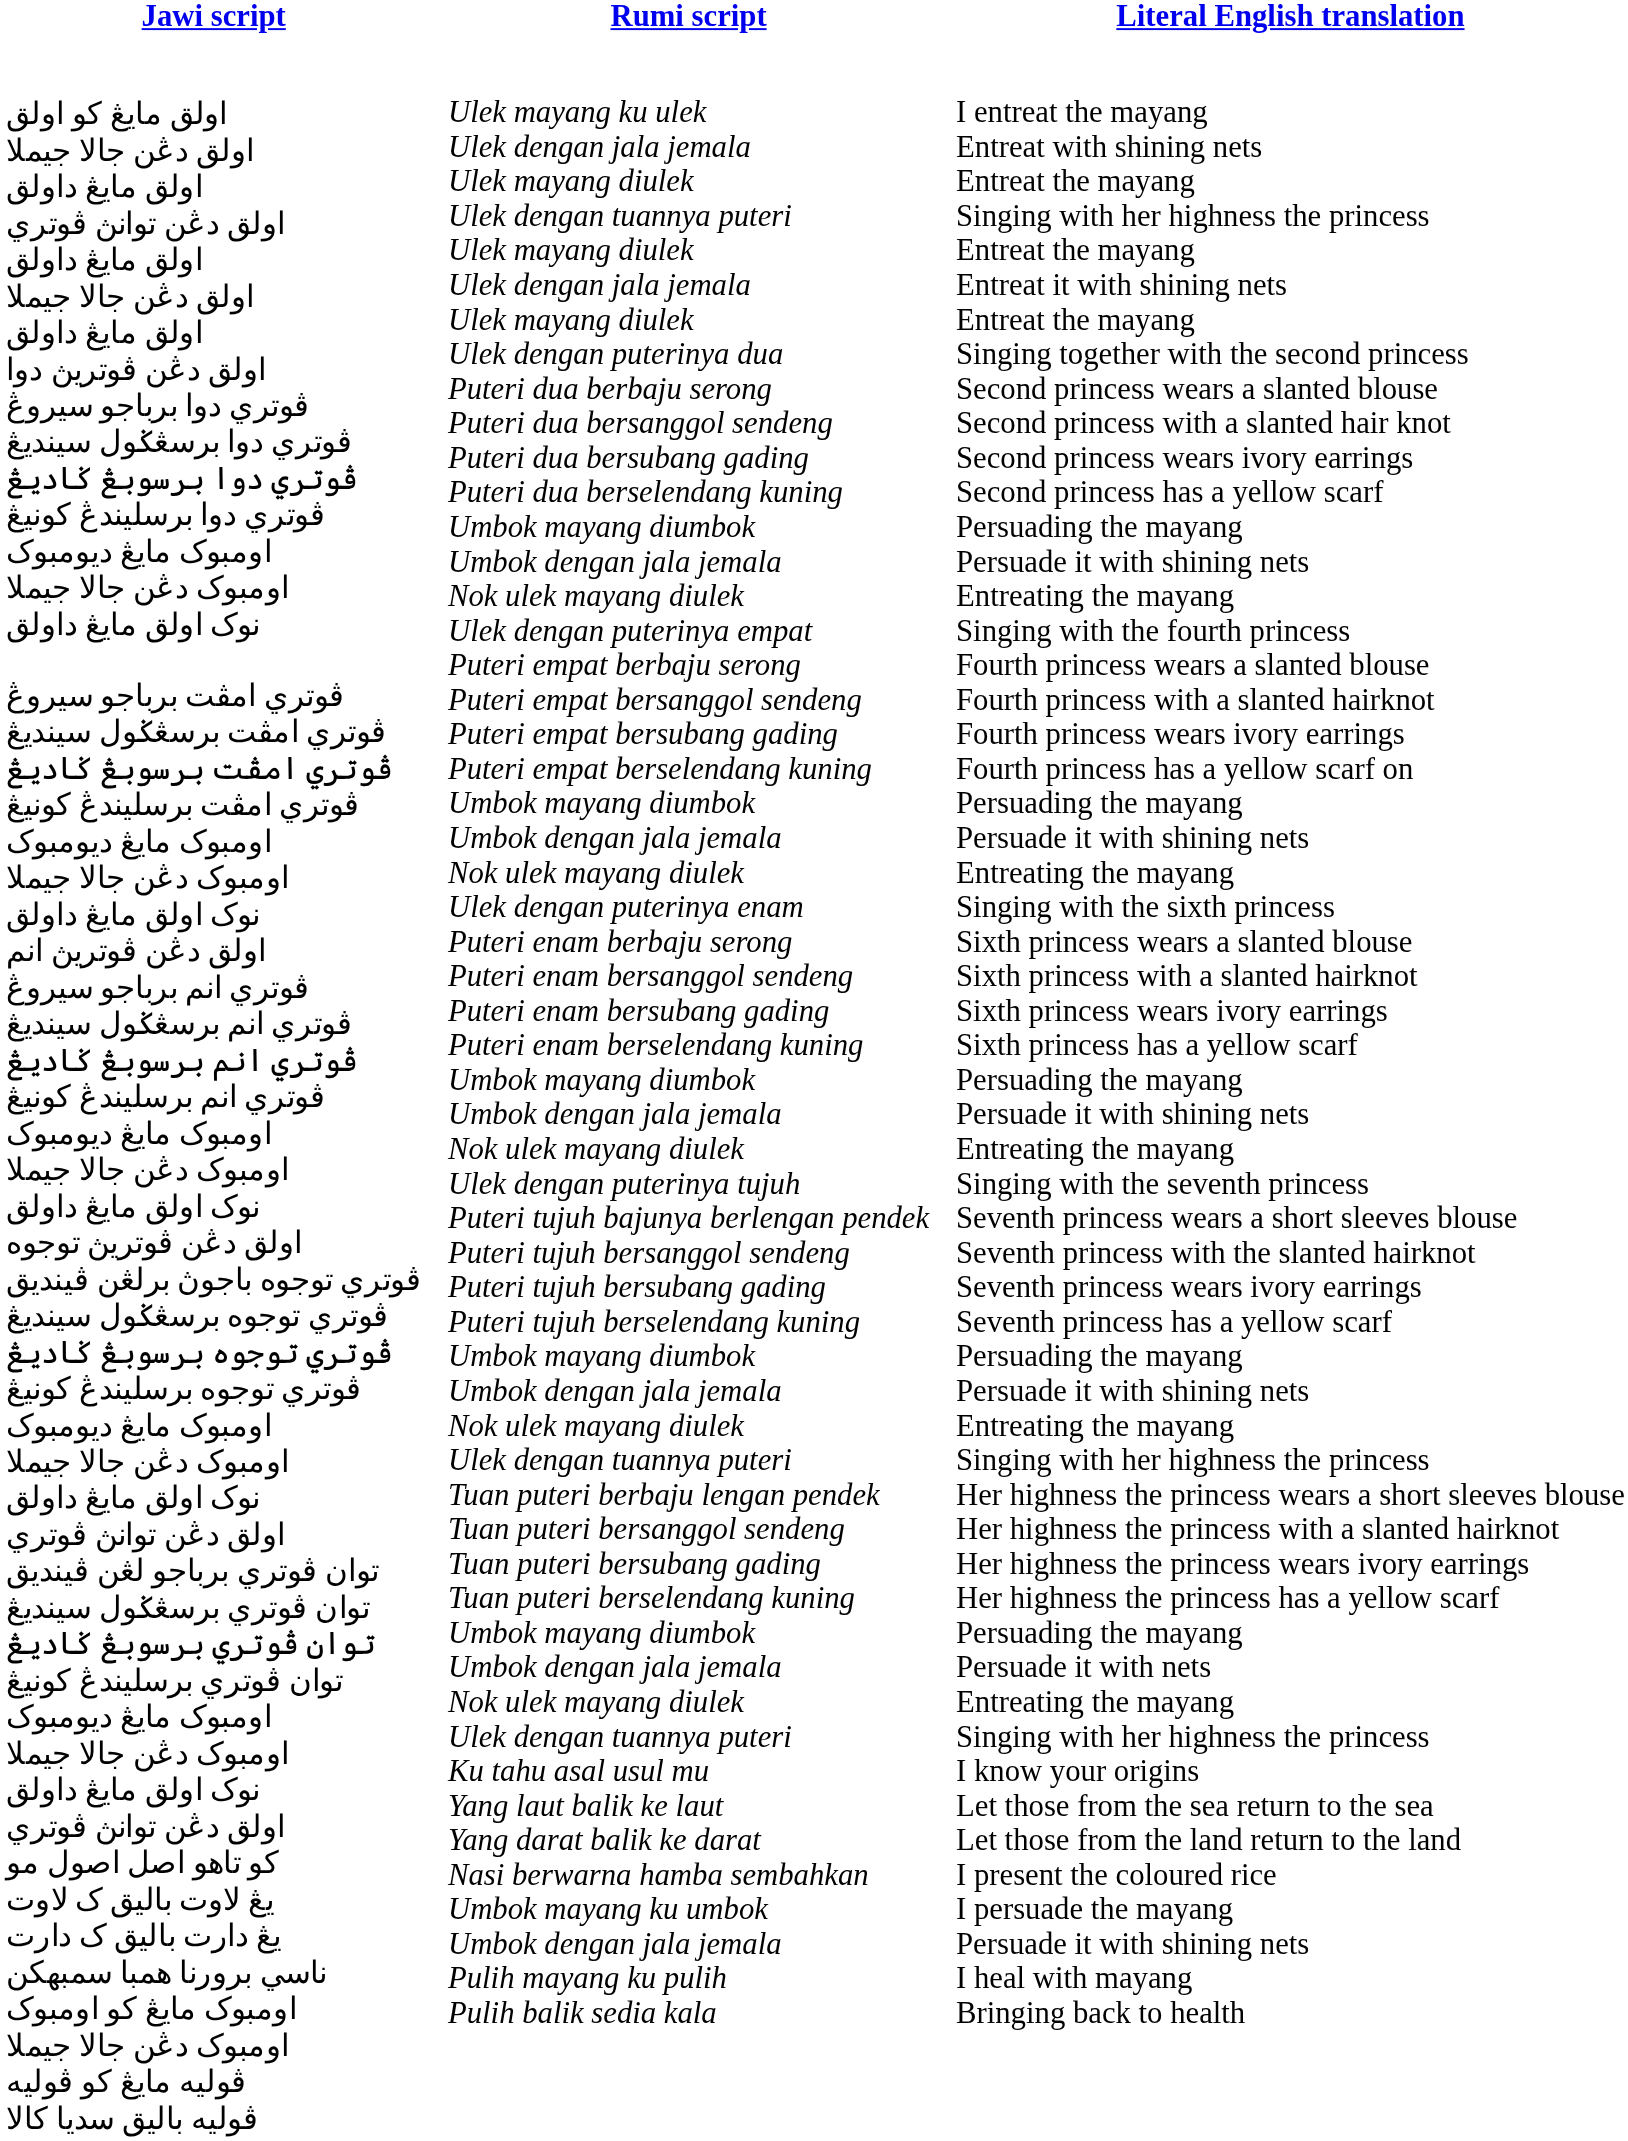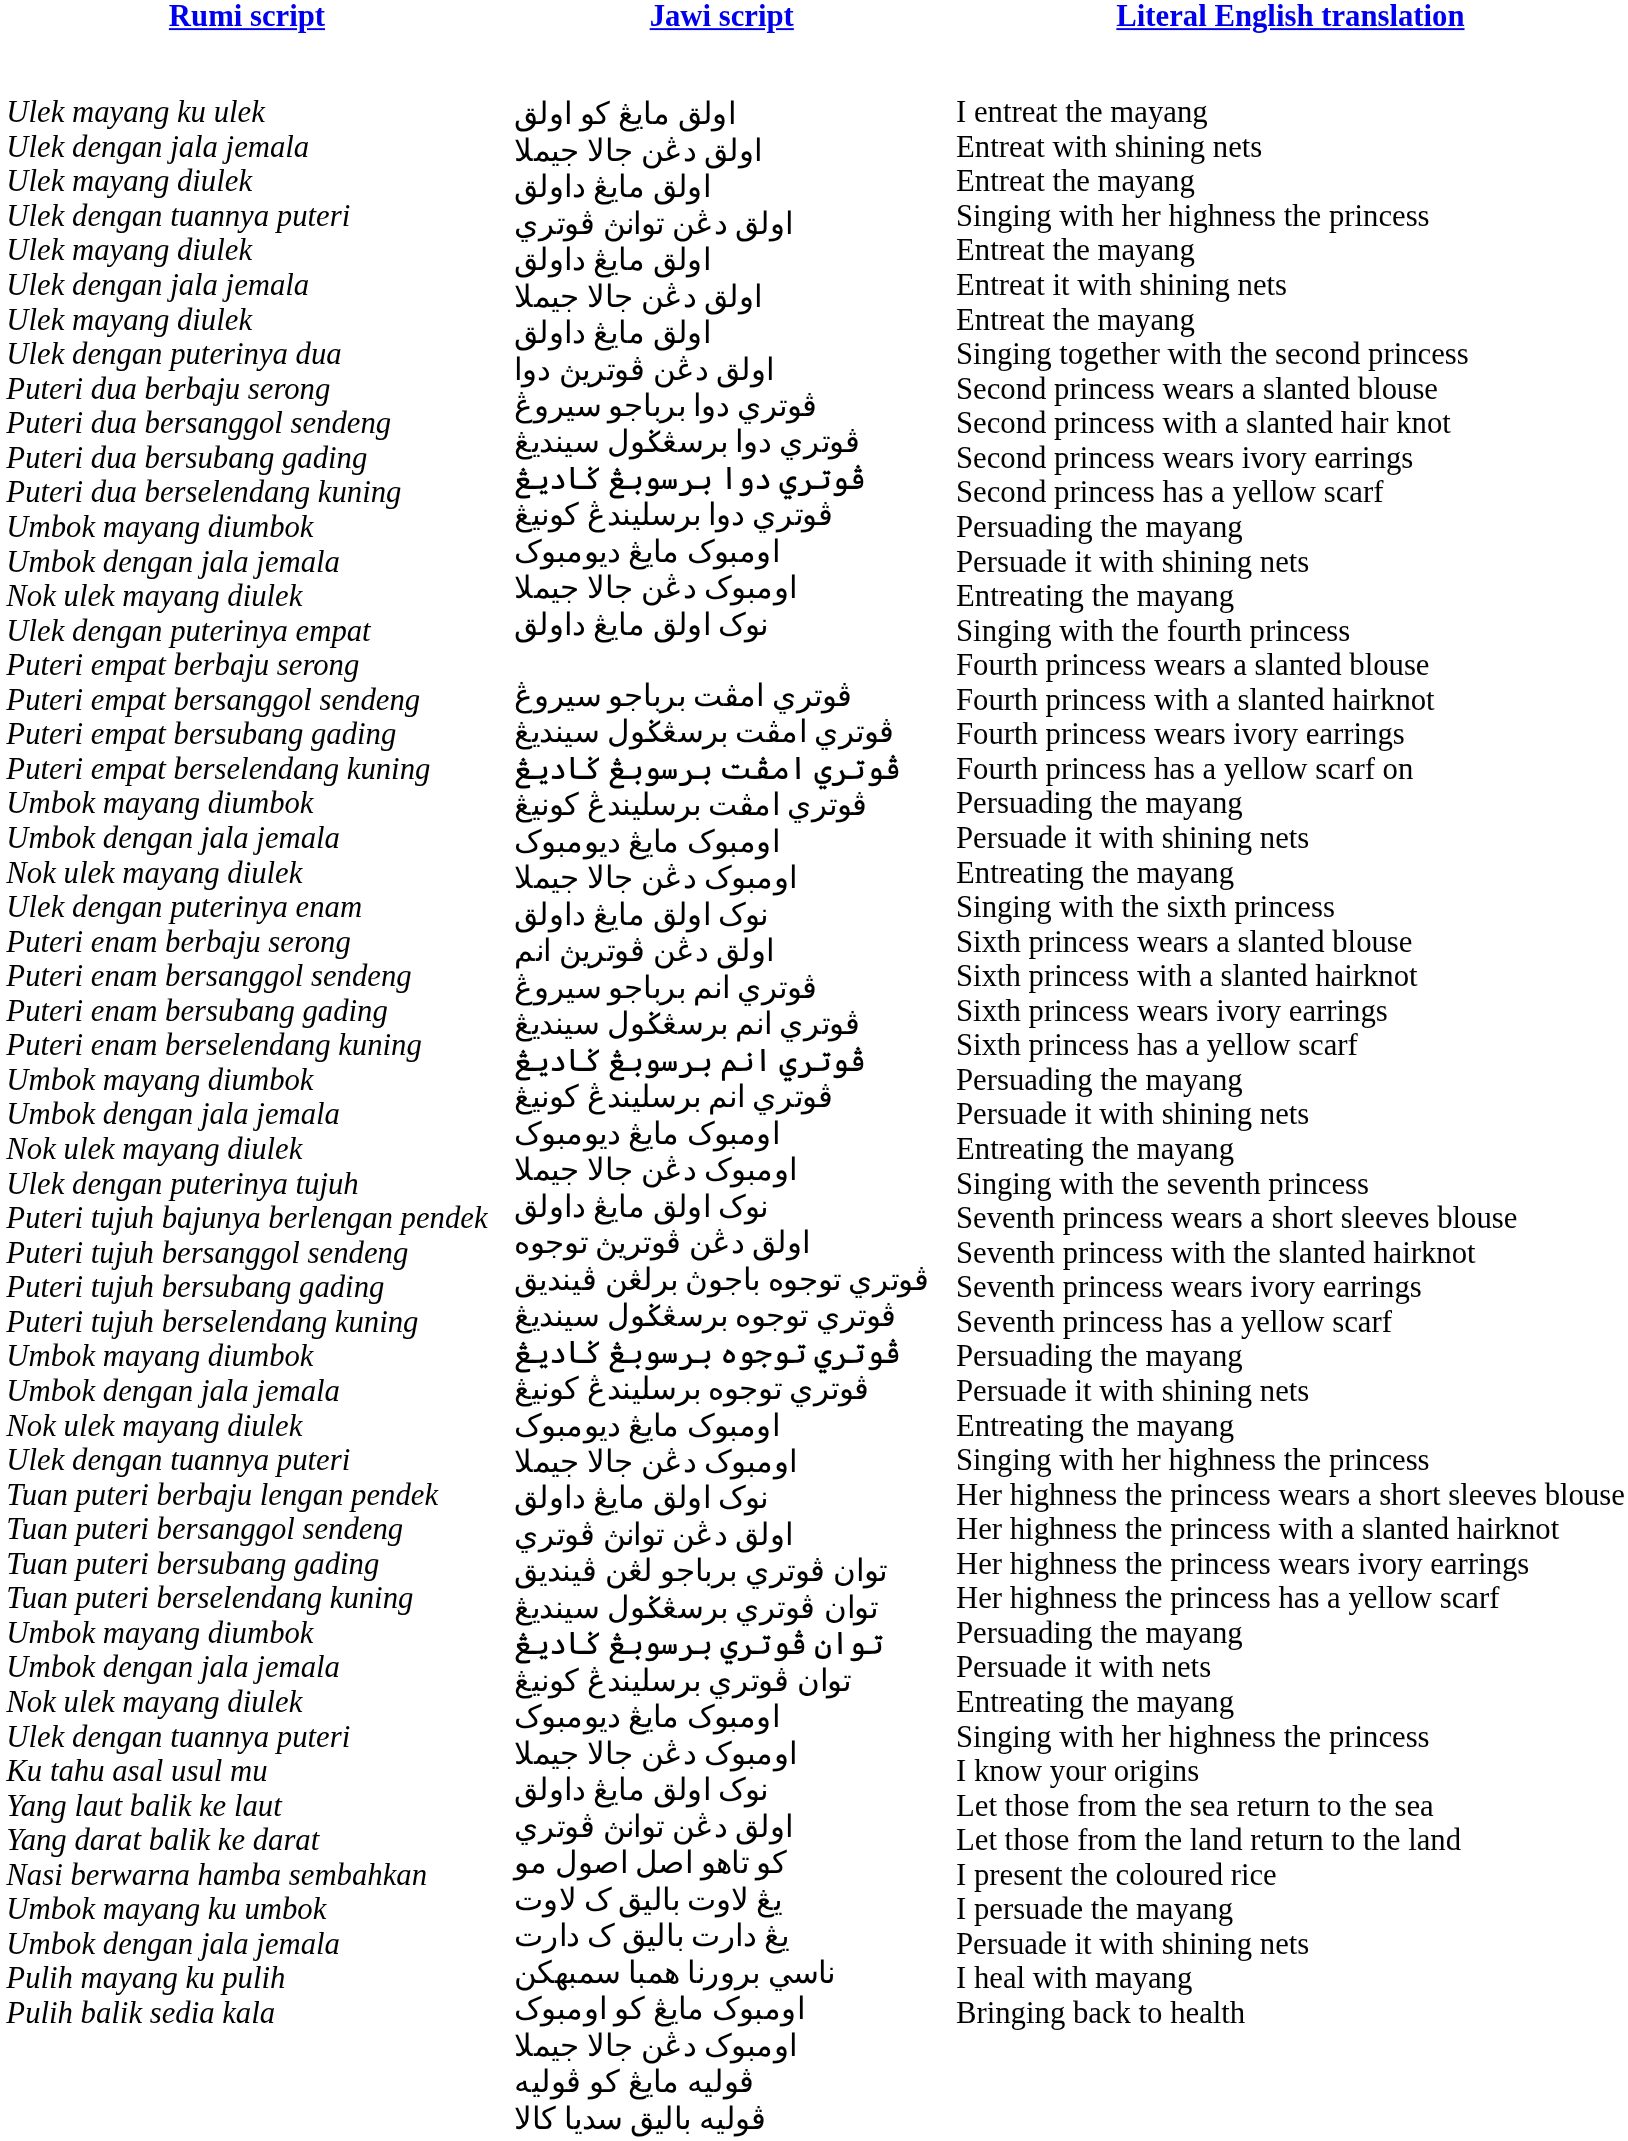columns swapped: (214, 16) <-> (689, 16)
